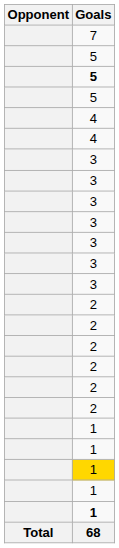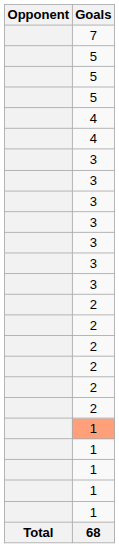(93, 77) bold -> (93, 77) normal
(93, 429) no background -> (93, 429) lightsalmon background
(93, 470) gold background -> (93, 470) no background
(93, 512) bold -> (93, 512) normal
